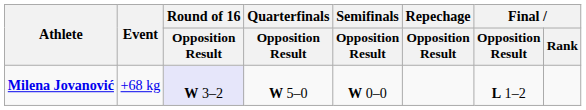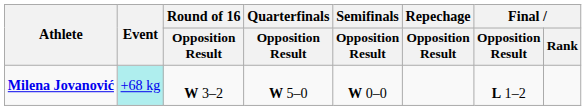(140, 85) no background -> (140, 85) paleturquoise background
(204, 94) lavender background -> (204, 94) no background
